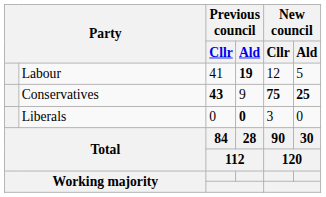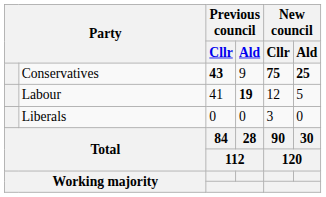rows swapped: (60, 95) <-> (41, 73)
(242, 116) bold -> (242, 116) normal
